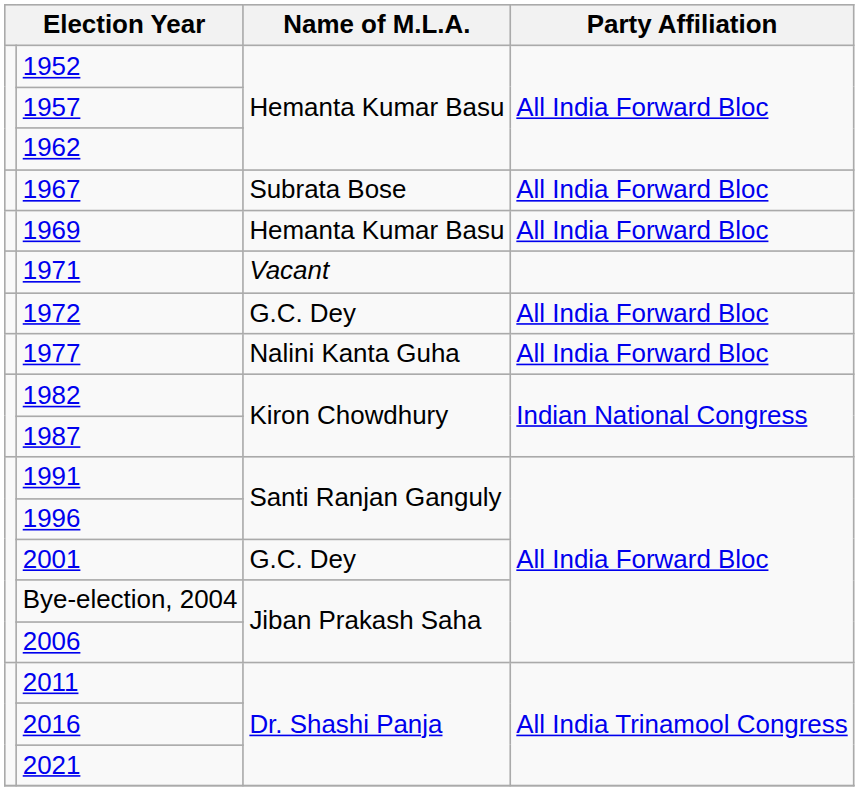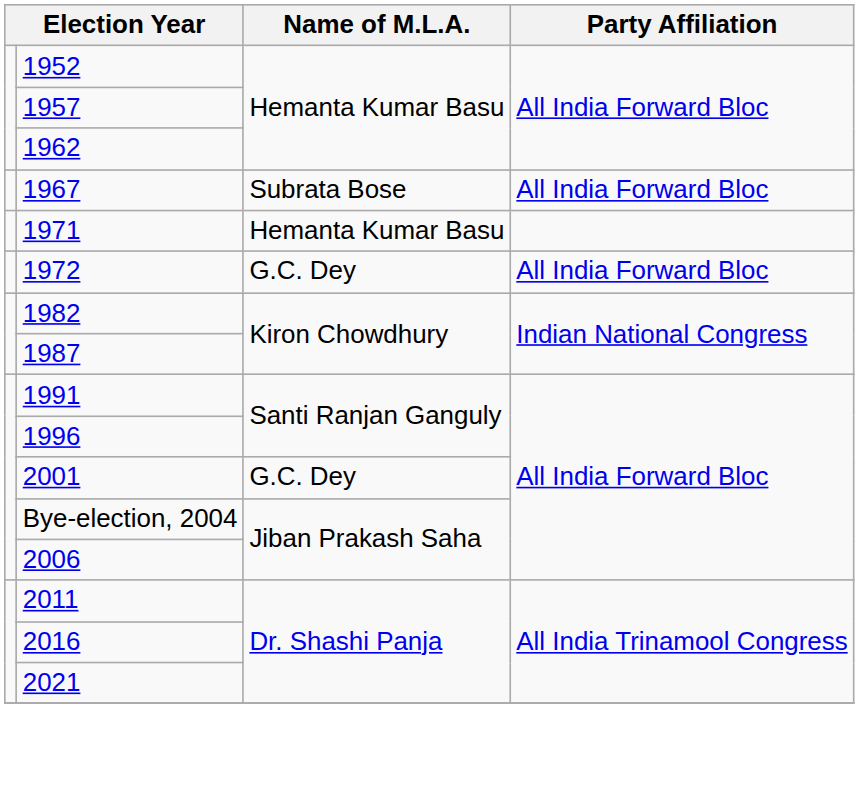- row: (52, 230)
(289, 271) Vacant -> (377, 230) Hemanta Kumar Basu
- row: (52, 353)
